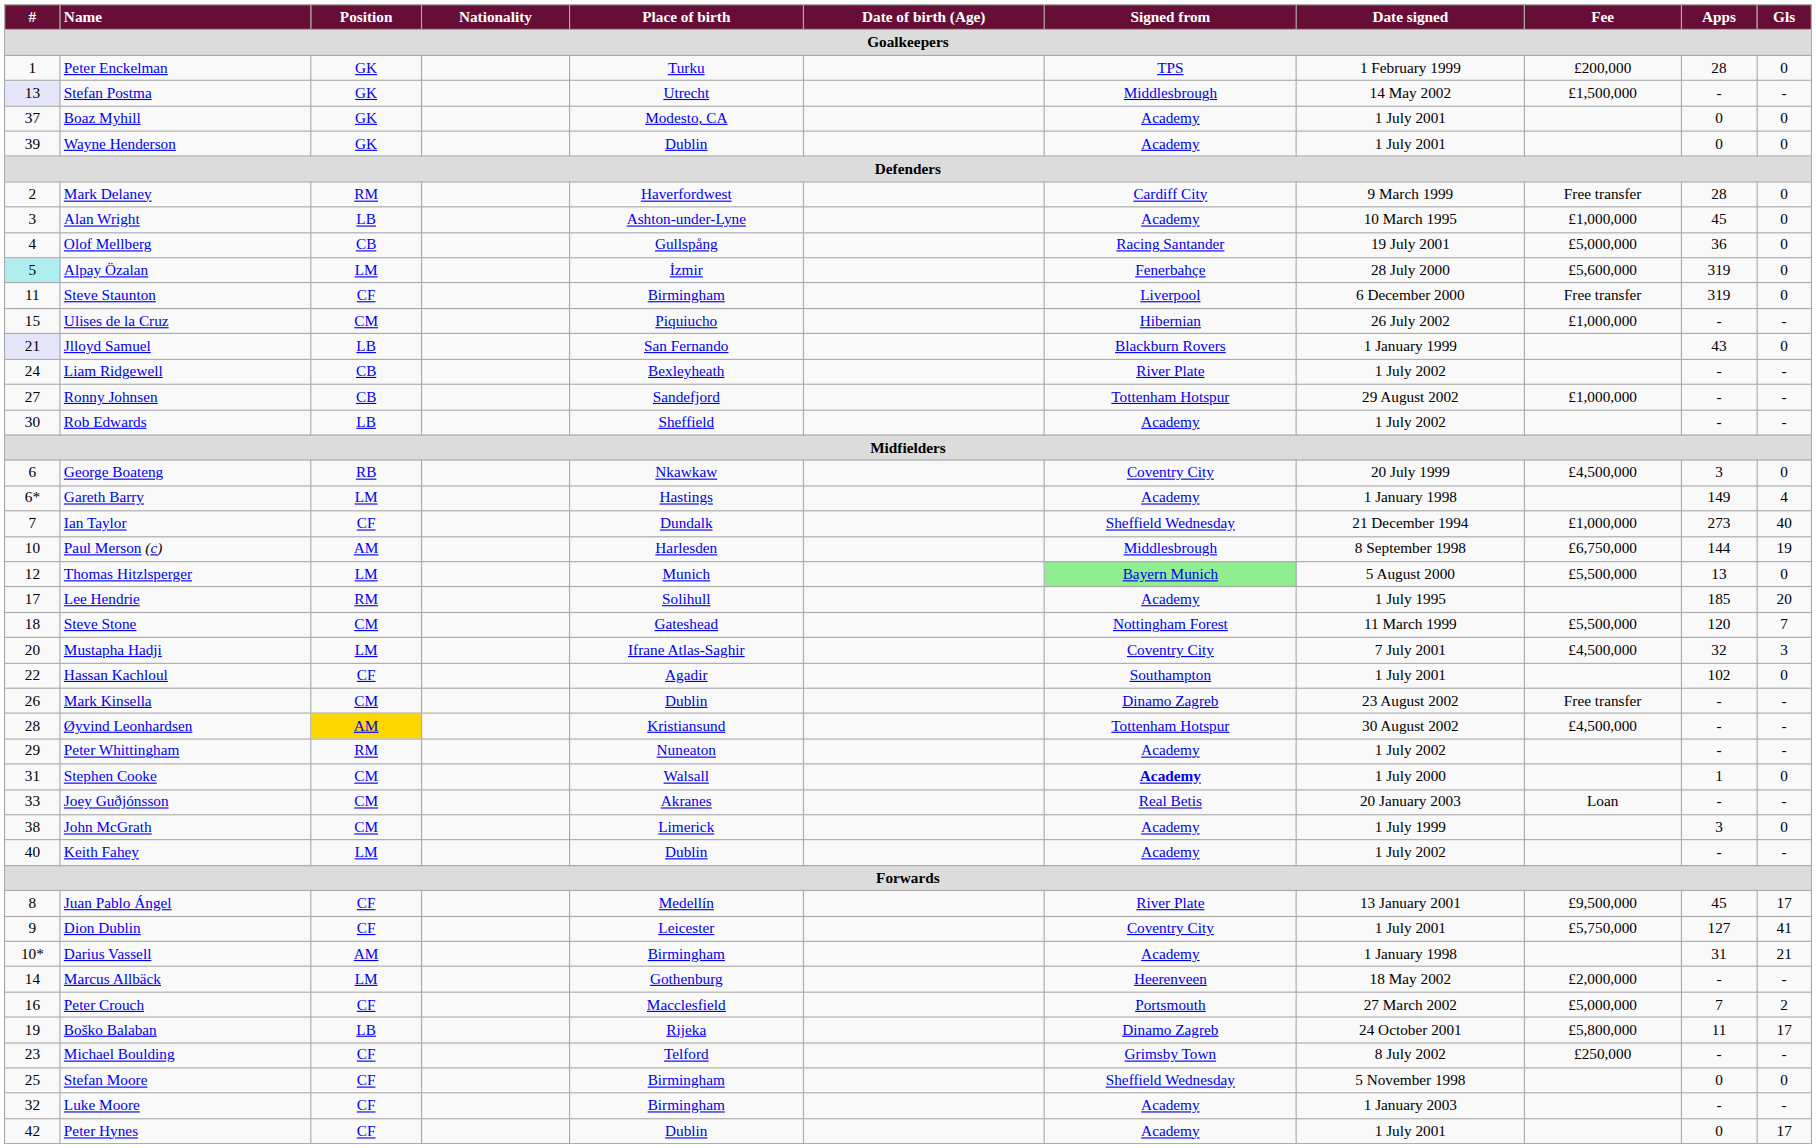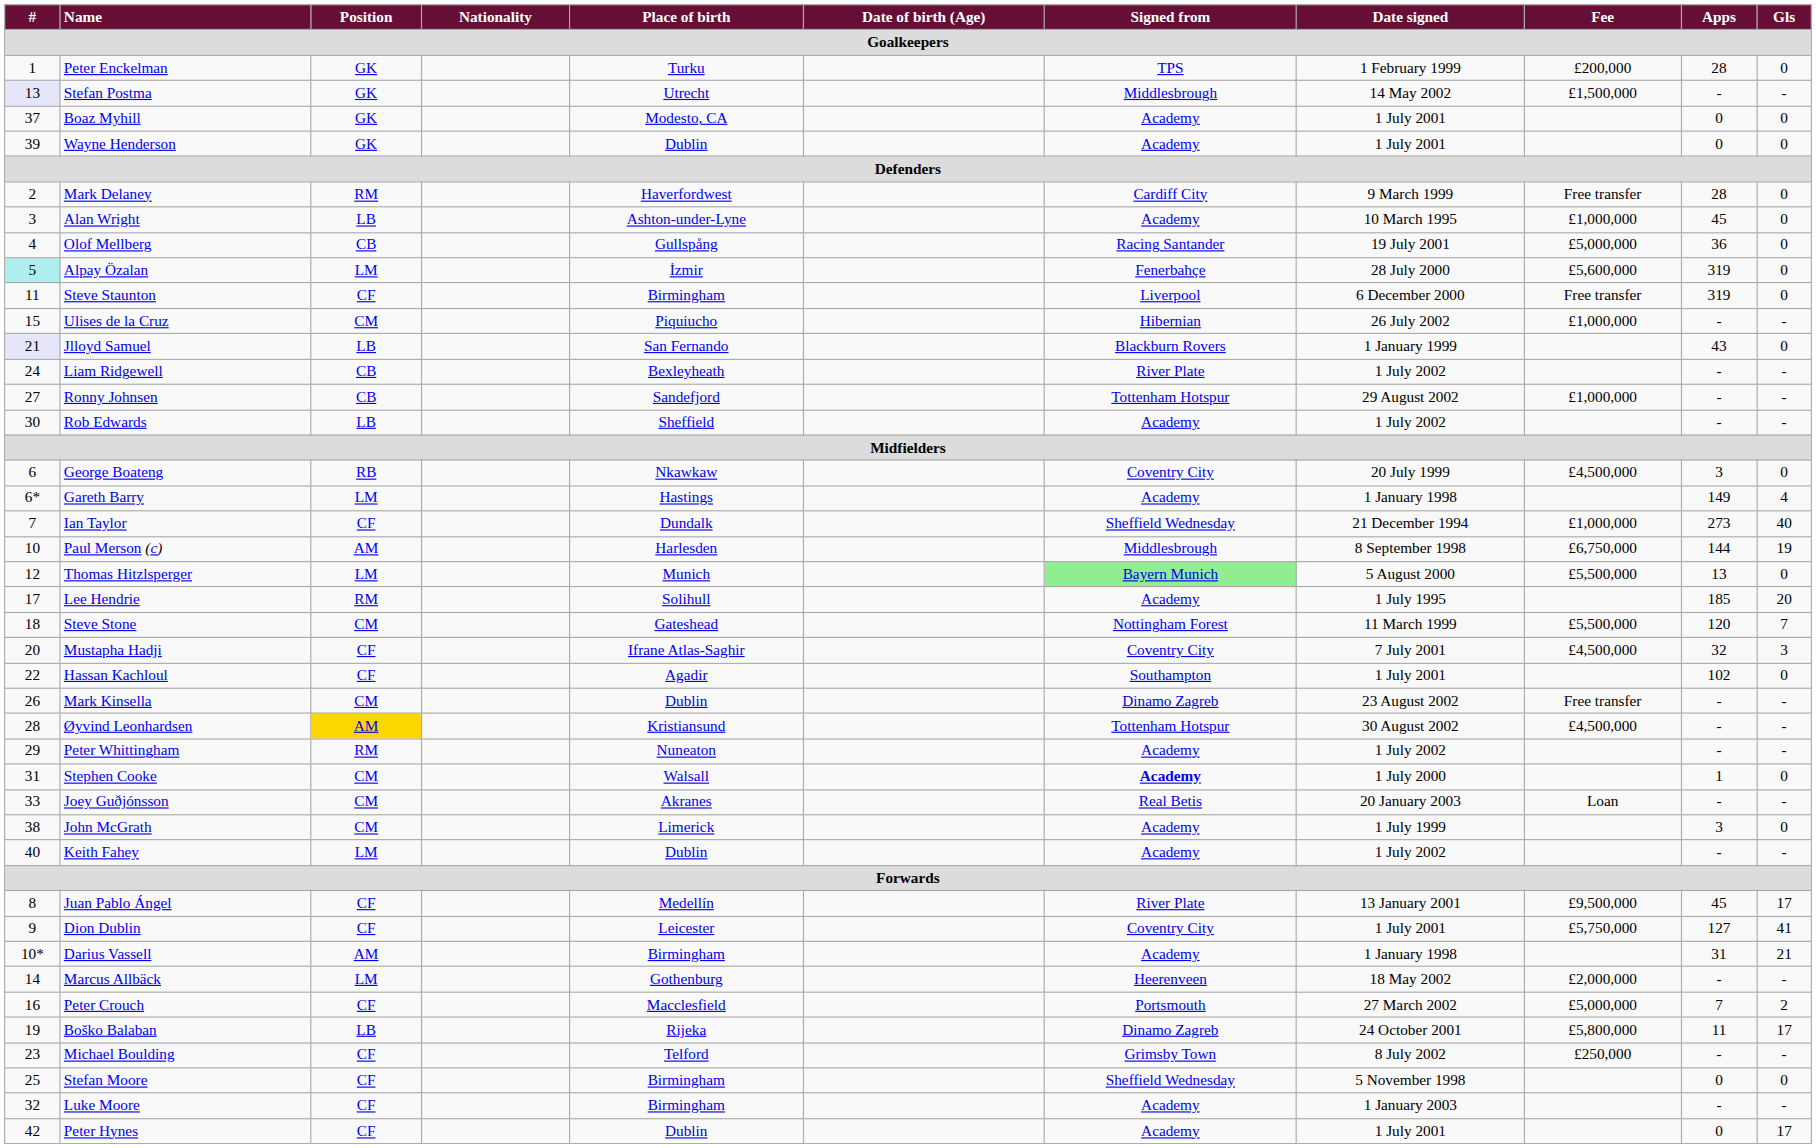(366, 649) LM -> (366, 649) CF
